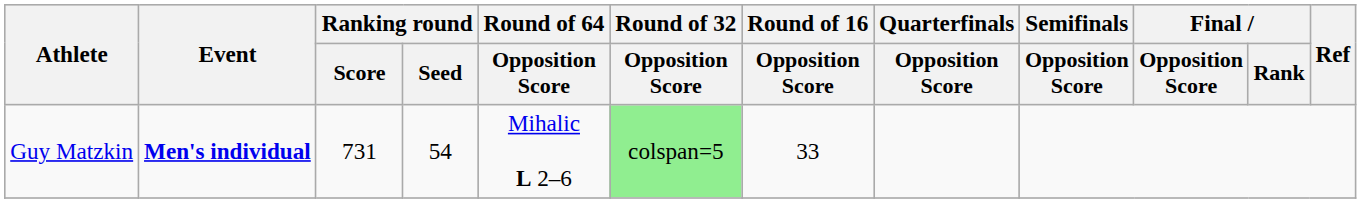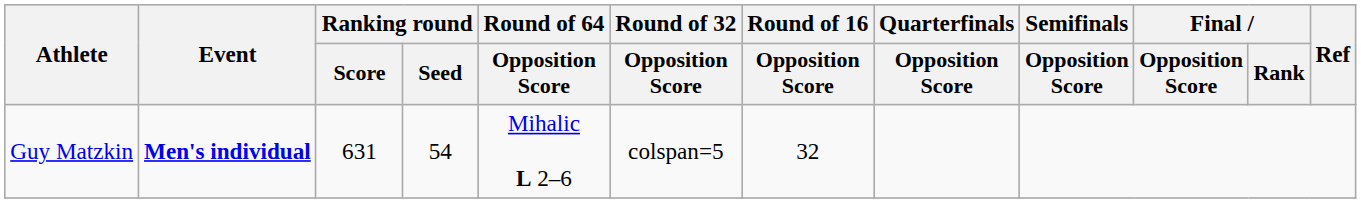(359, 151) 731 -> (359, 151) 631
(676, 151) lightgreen background -> (676, 151) no background
(808, 151) 33 -> (808, 151) 32
